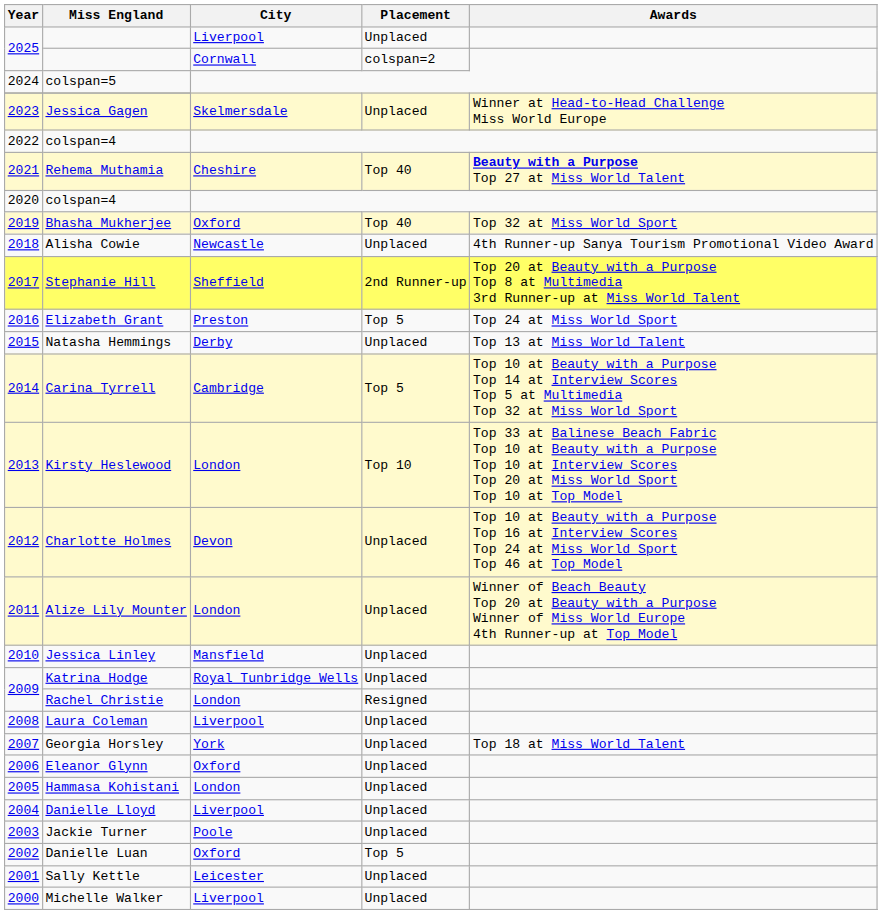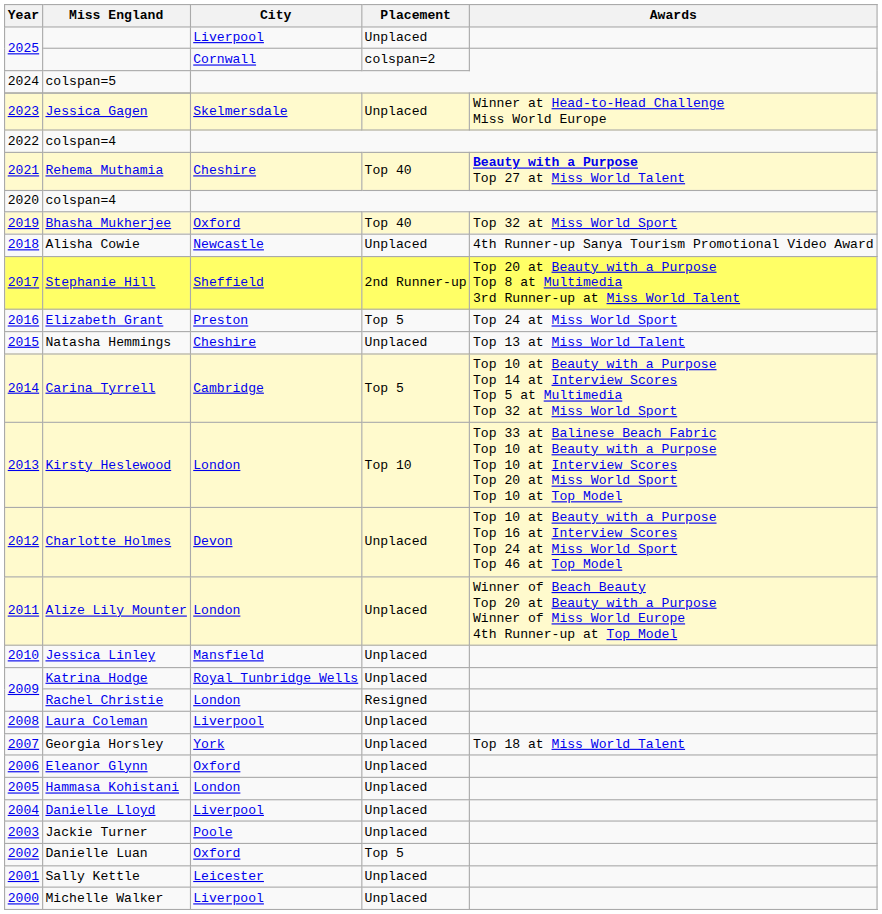(213, 342) Derby -> (225, 342) Cheshire
